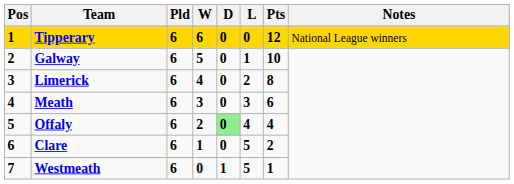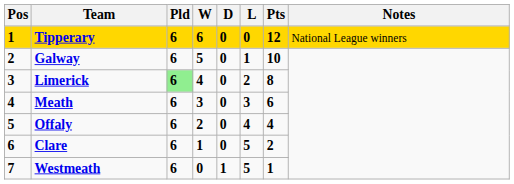(173, 80) no background -> (173, 80) lightgreen background
(223, 124) lightgreen background -> (223, 124) no background
